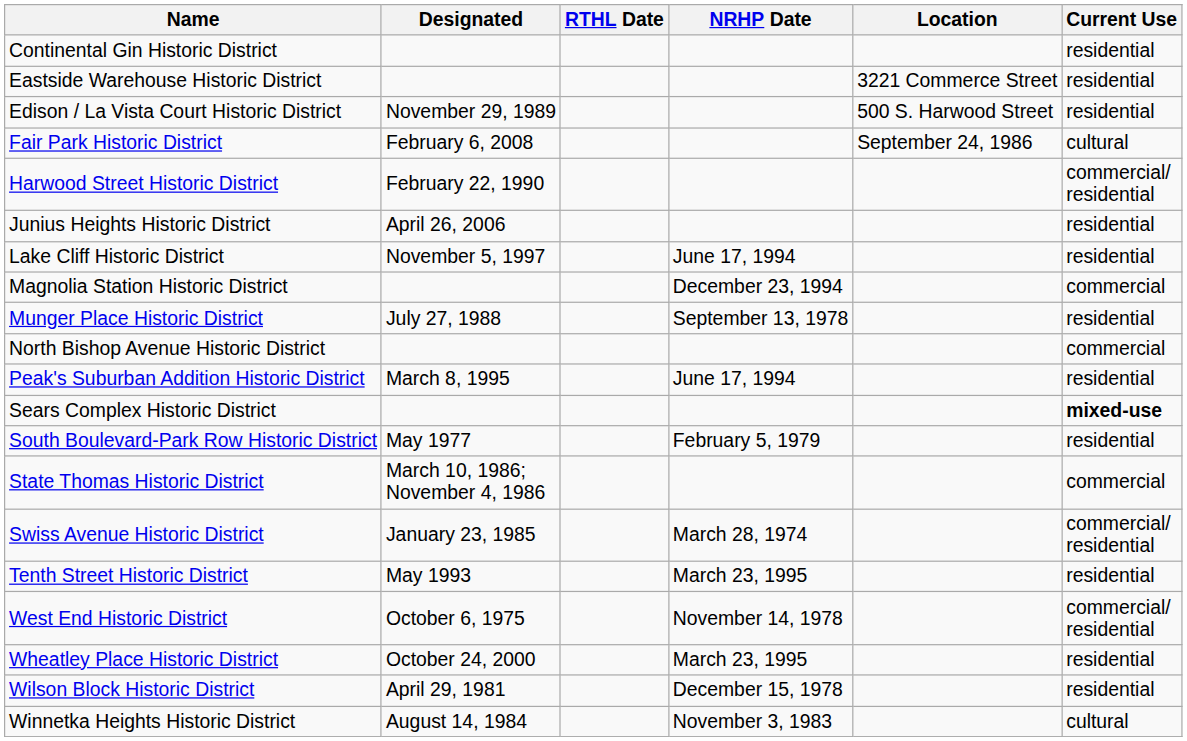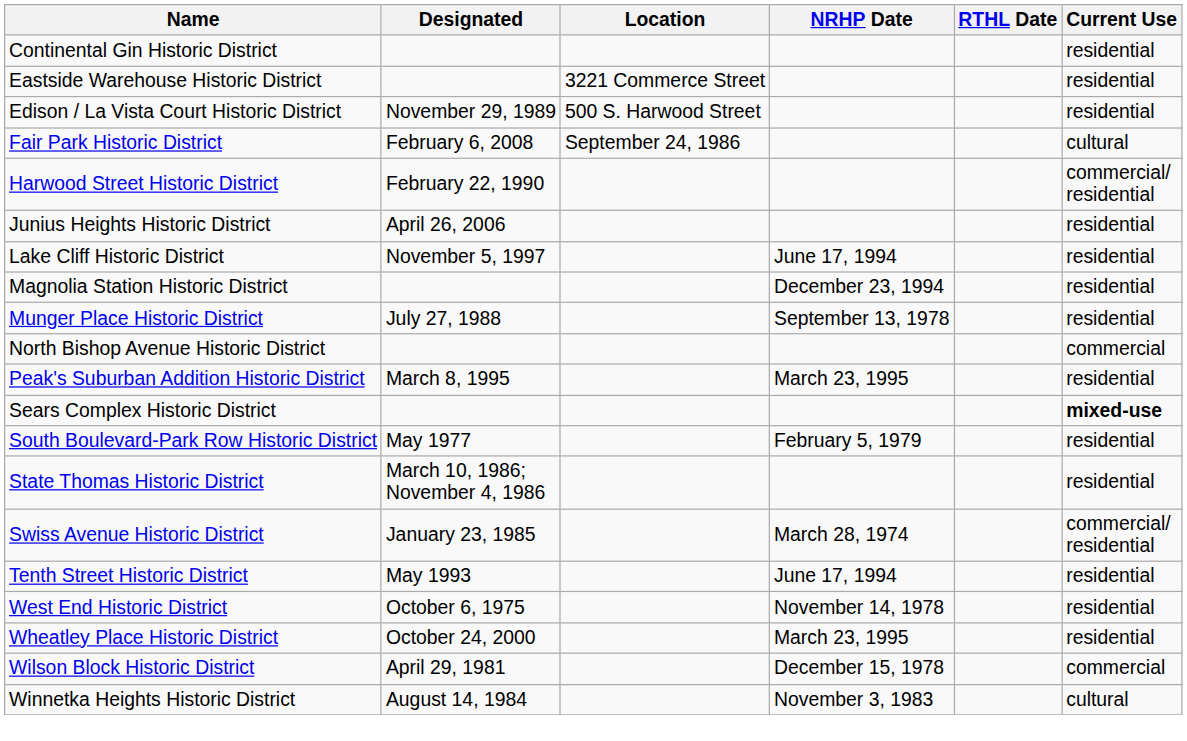columns swapped: (957, 19) <-> (614, 19)
(1116, 287) commercial -> (1110, 287) residential
(734, 379) June 17, 1994 -> (841, 379) March 23, 1995
(1116, 482) commercial -> (1110, 482) residential
(740, 576) March 23, 1995 -> (835, 576) June 17, 1994
(1118, 618) commercial/ residential -> (1110, 607) residential
(1110, 690) residential -> (1116, 668) commercial
